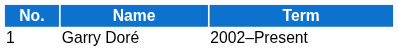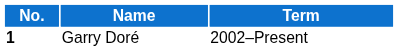(10, 38) normal -> (10, 38) bold
